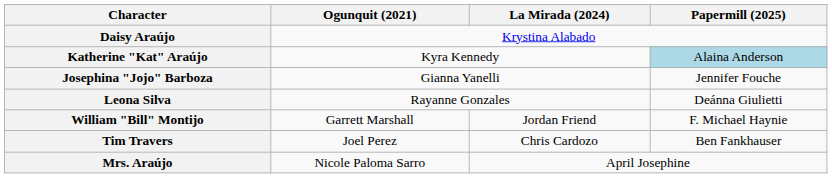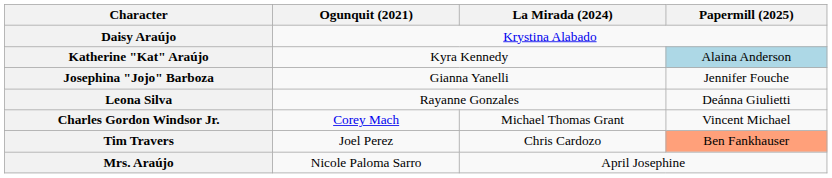+ row: (139, 120)
- row: (137, 120)
(738, 141) no background -> (746, 141) lightsalmon background
